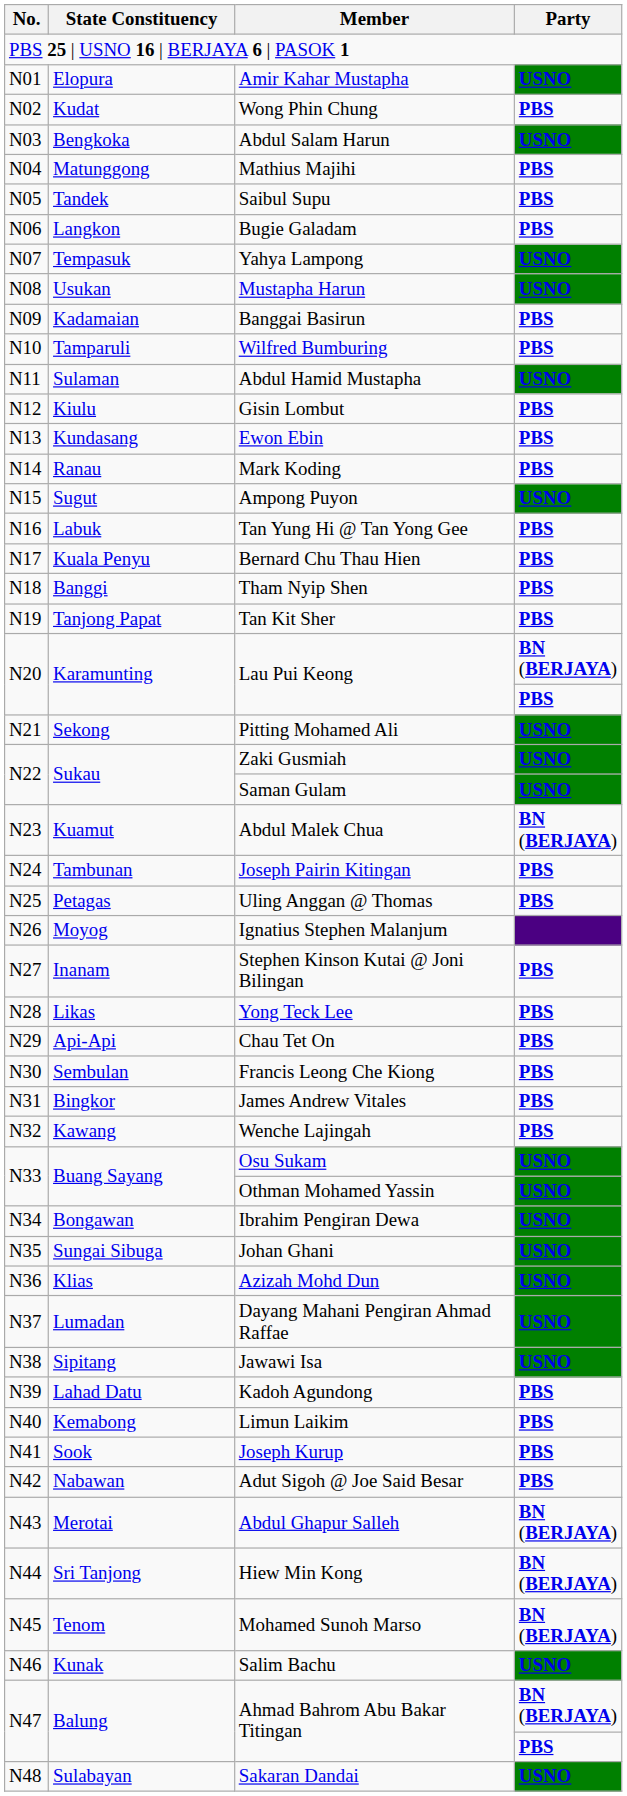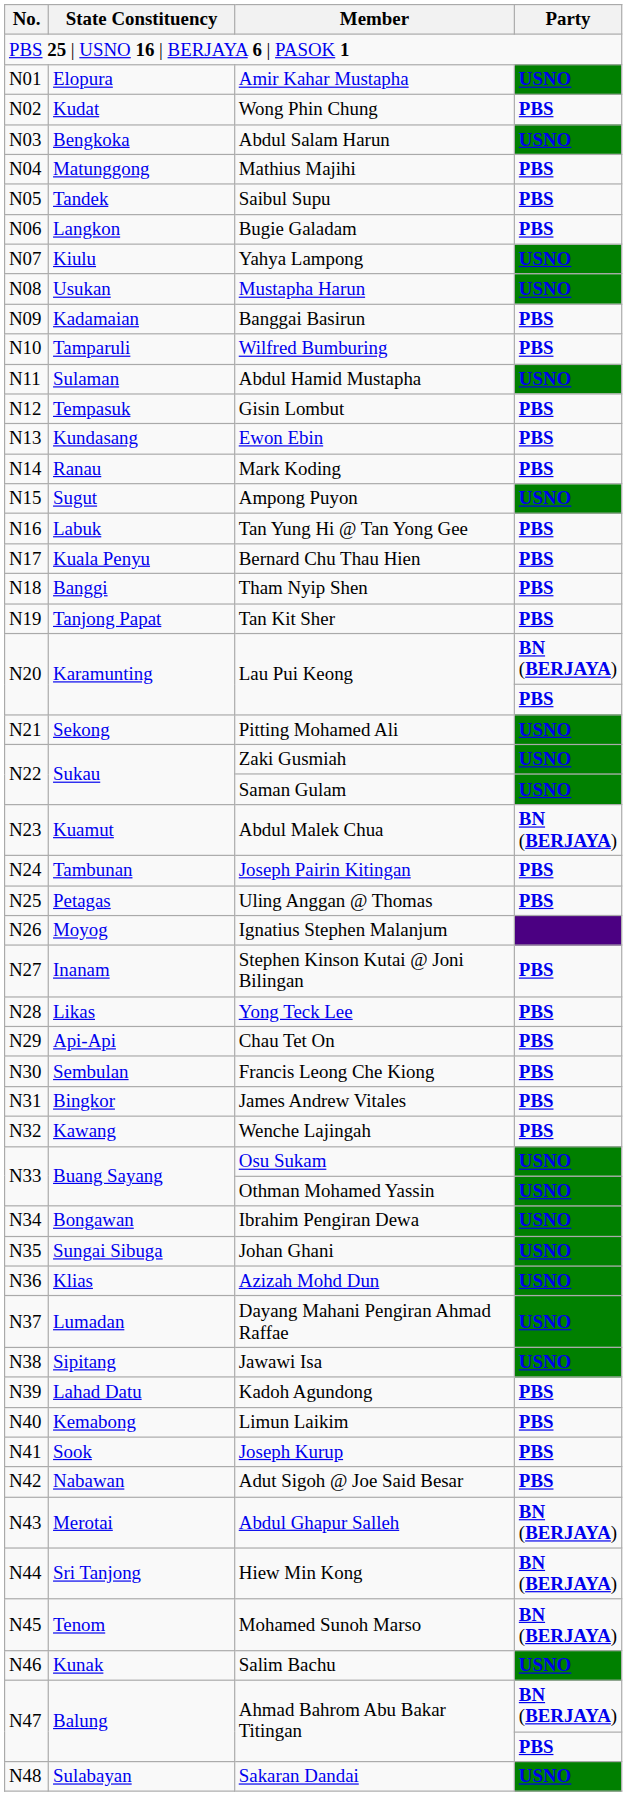(92, 259) Tempasuk -> (75, 259) Kiulu
(75, 408) Kiulu -> (92, 408) Tempasuk
